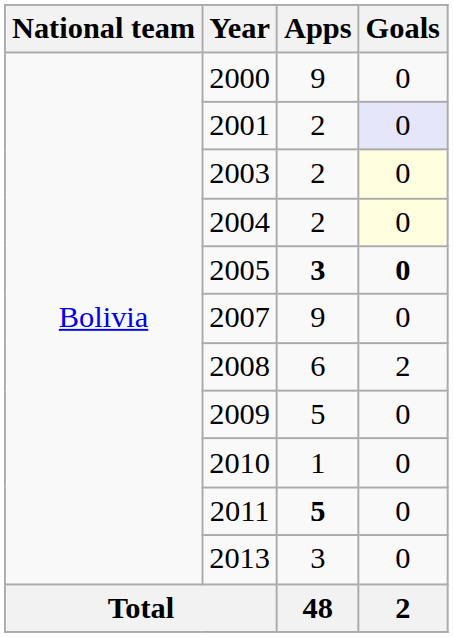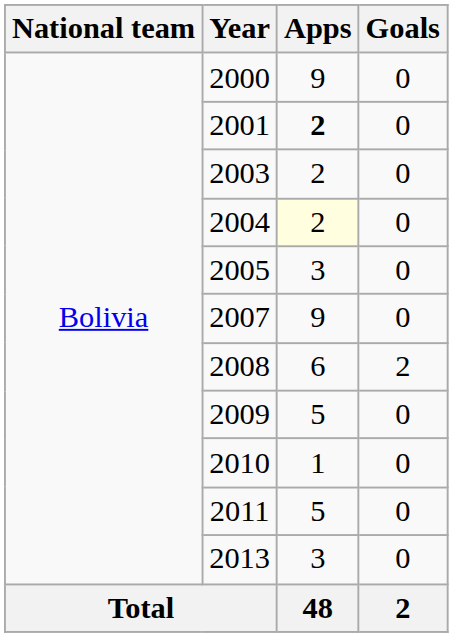(318, 125) normal -> (318, 125) bold
(403, 125) lavender background -> (403, 125) no background
(403, 173) lightyellow background -> (403, 173) no background
(318, 221) no background -> (318, 221) lightyellow background
(403, 221) lightyellow background -> (403, 221) no background
(318, 269) bold -> (318, 269) normal
(403, 269) bold -> (403, 269) normal
(318, 510) bold -> (318, 510) normal
